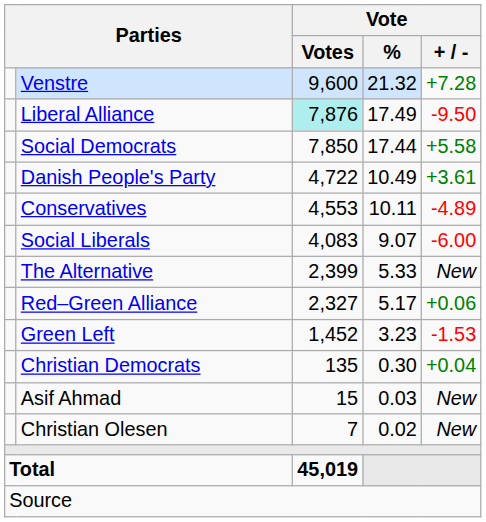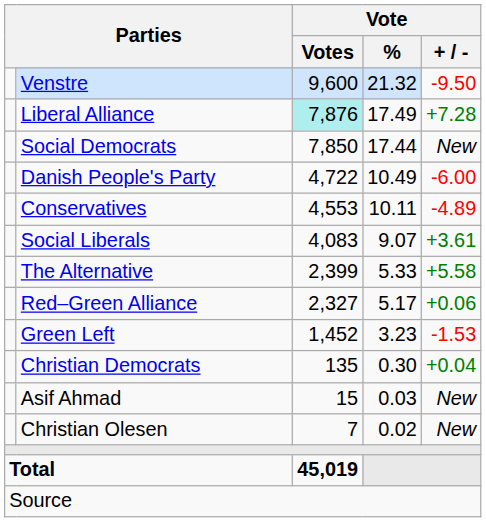(451, 83) +7.28 -> (454, 83) -9.50
(454, 114) -9.50 -> (451, 114) +7.28
(451, 146) +5.58 -> (456, 146) New
(451, 177) +3.61 -> (454, 177) -6.00
(454, 240) -6.00 -> (451, 240) +3.61
(456, 271) New -> (451, 271) +5.58
